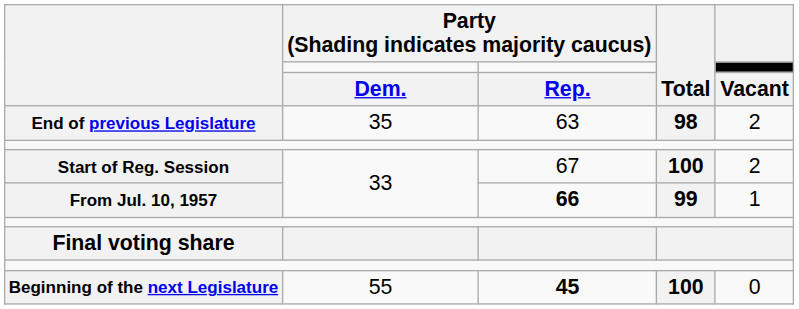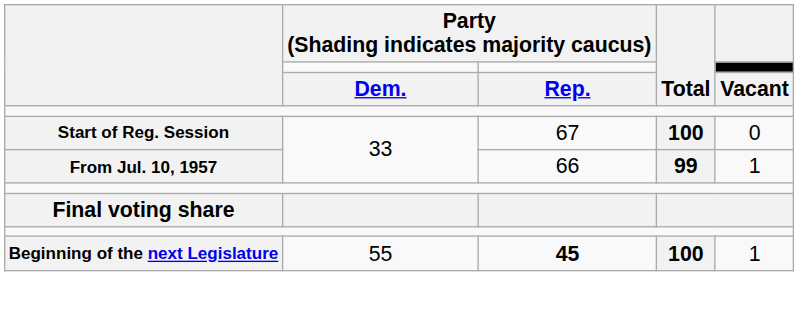- row: (143, 123)
(755, 166) 2 -> (755, 132) 0
(567, 199) bold -> (567, 166) normal
(755, 287) 0 -> (755, 253) 1
